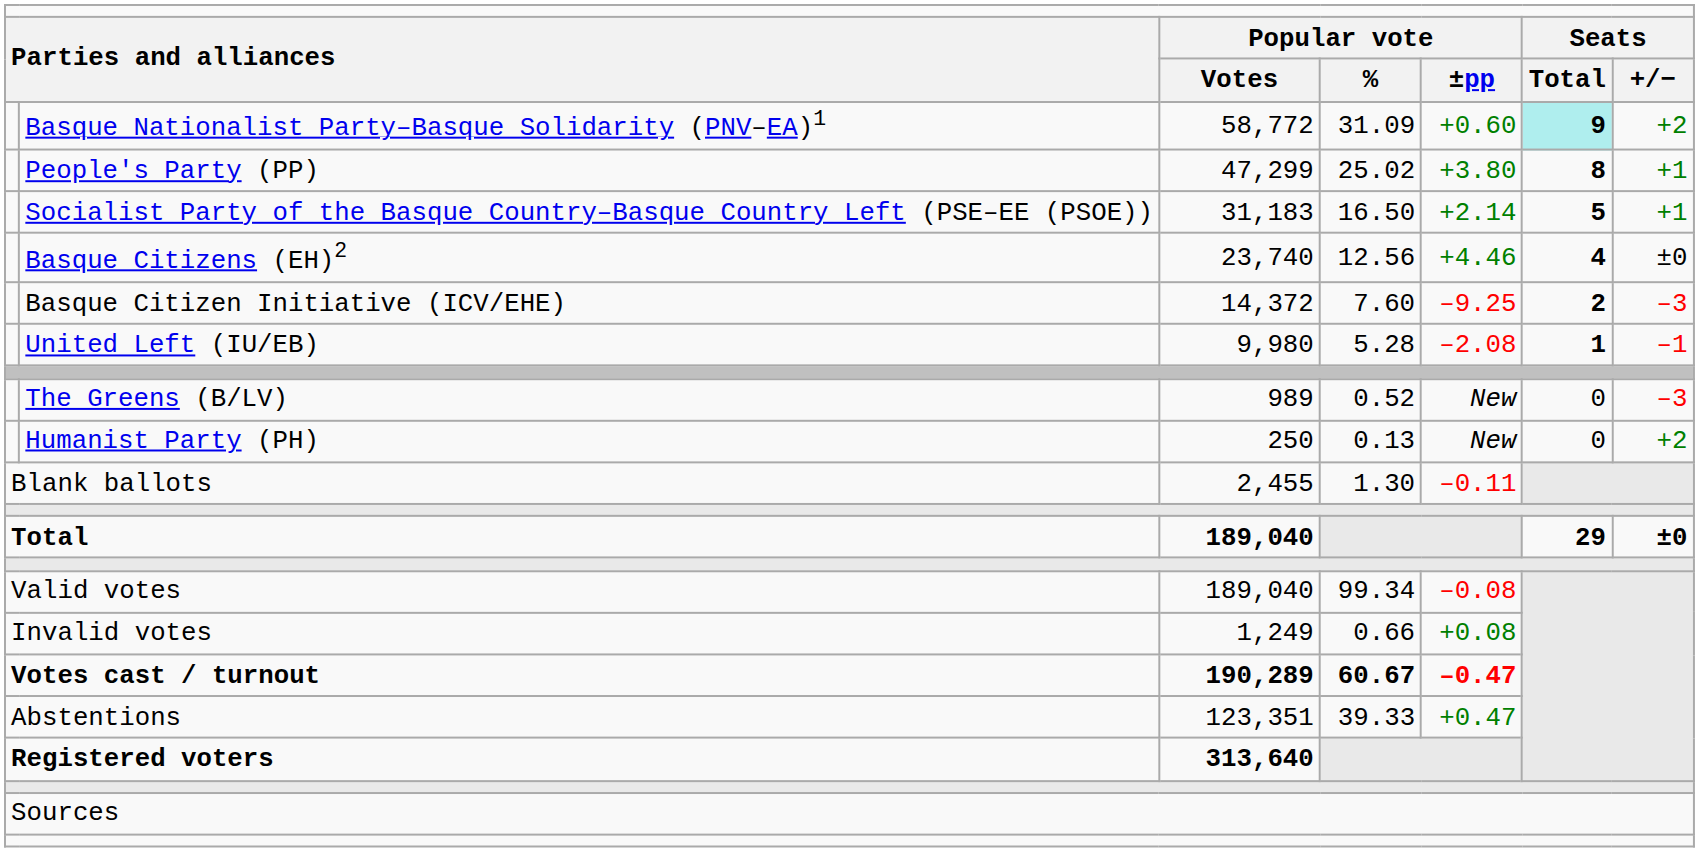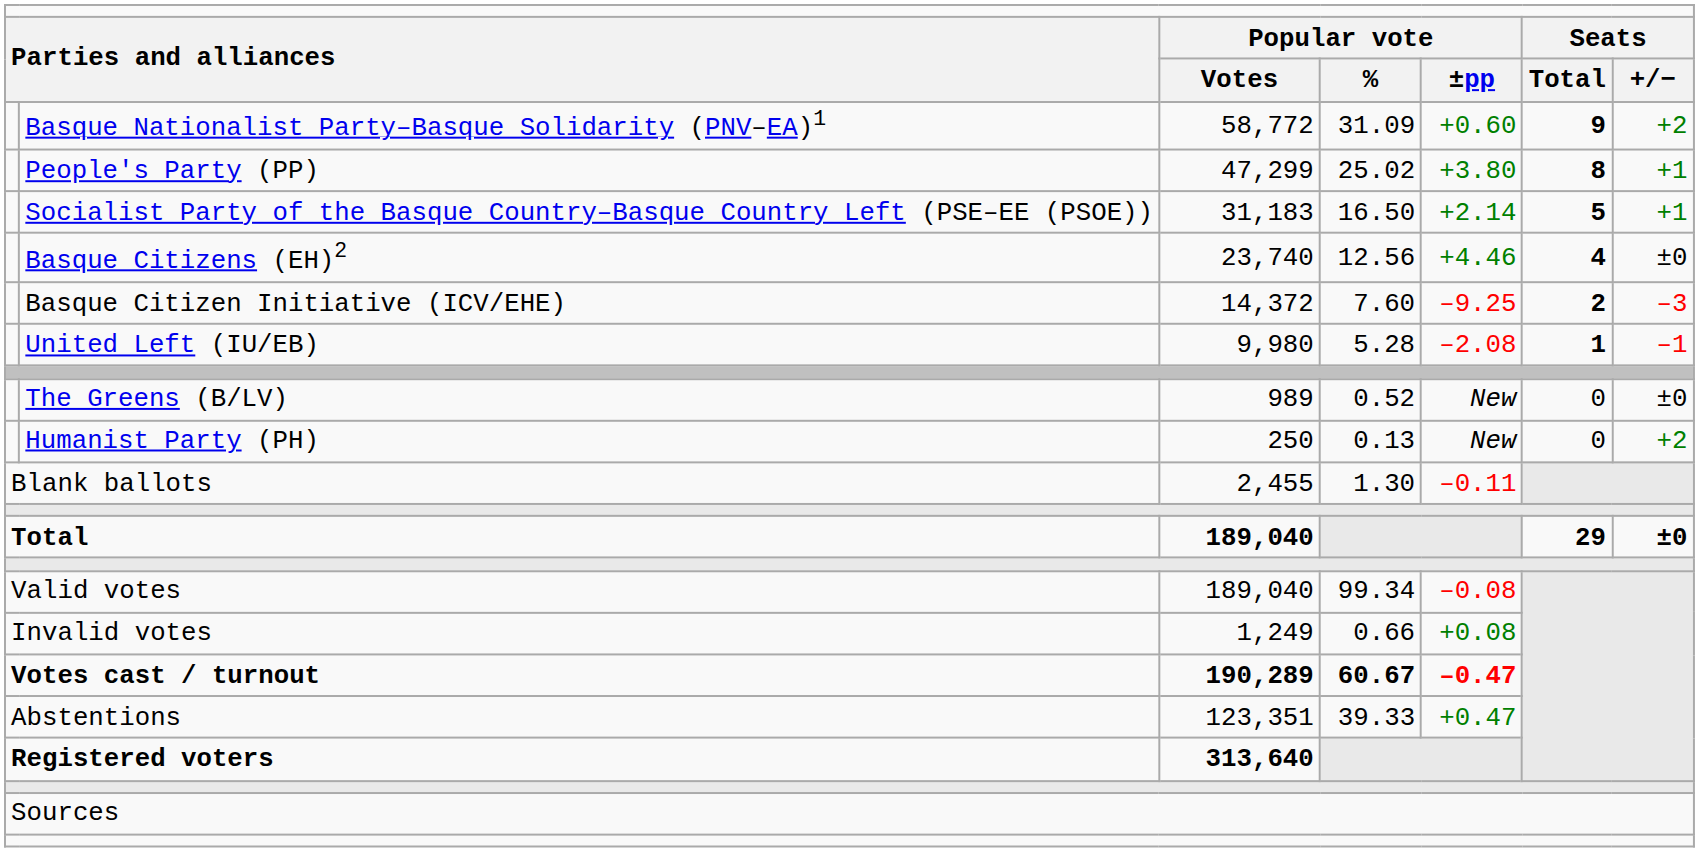(1598, 125) paleturquoise background -> (1598, 125) no background
(1672, 399) –3 -> (1672, 399) ±0
